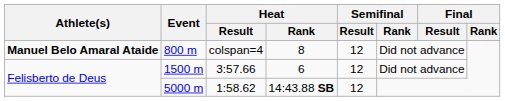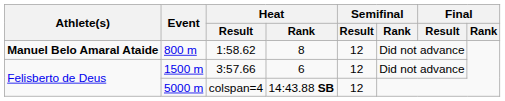(236, 50) colspan=4 -> (236, 50) 1:58.62
(236, 88) 1:58.62 -> (236, 88) colspan=4
